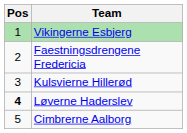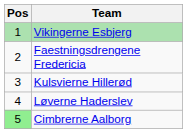(18, 100) bold -> (18, 100) normal
(18, 119) no background -> (18, 119) lightgreen background
